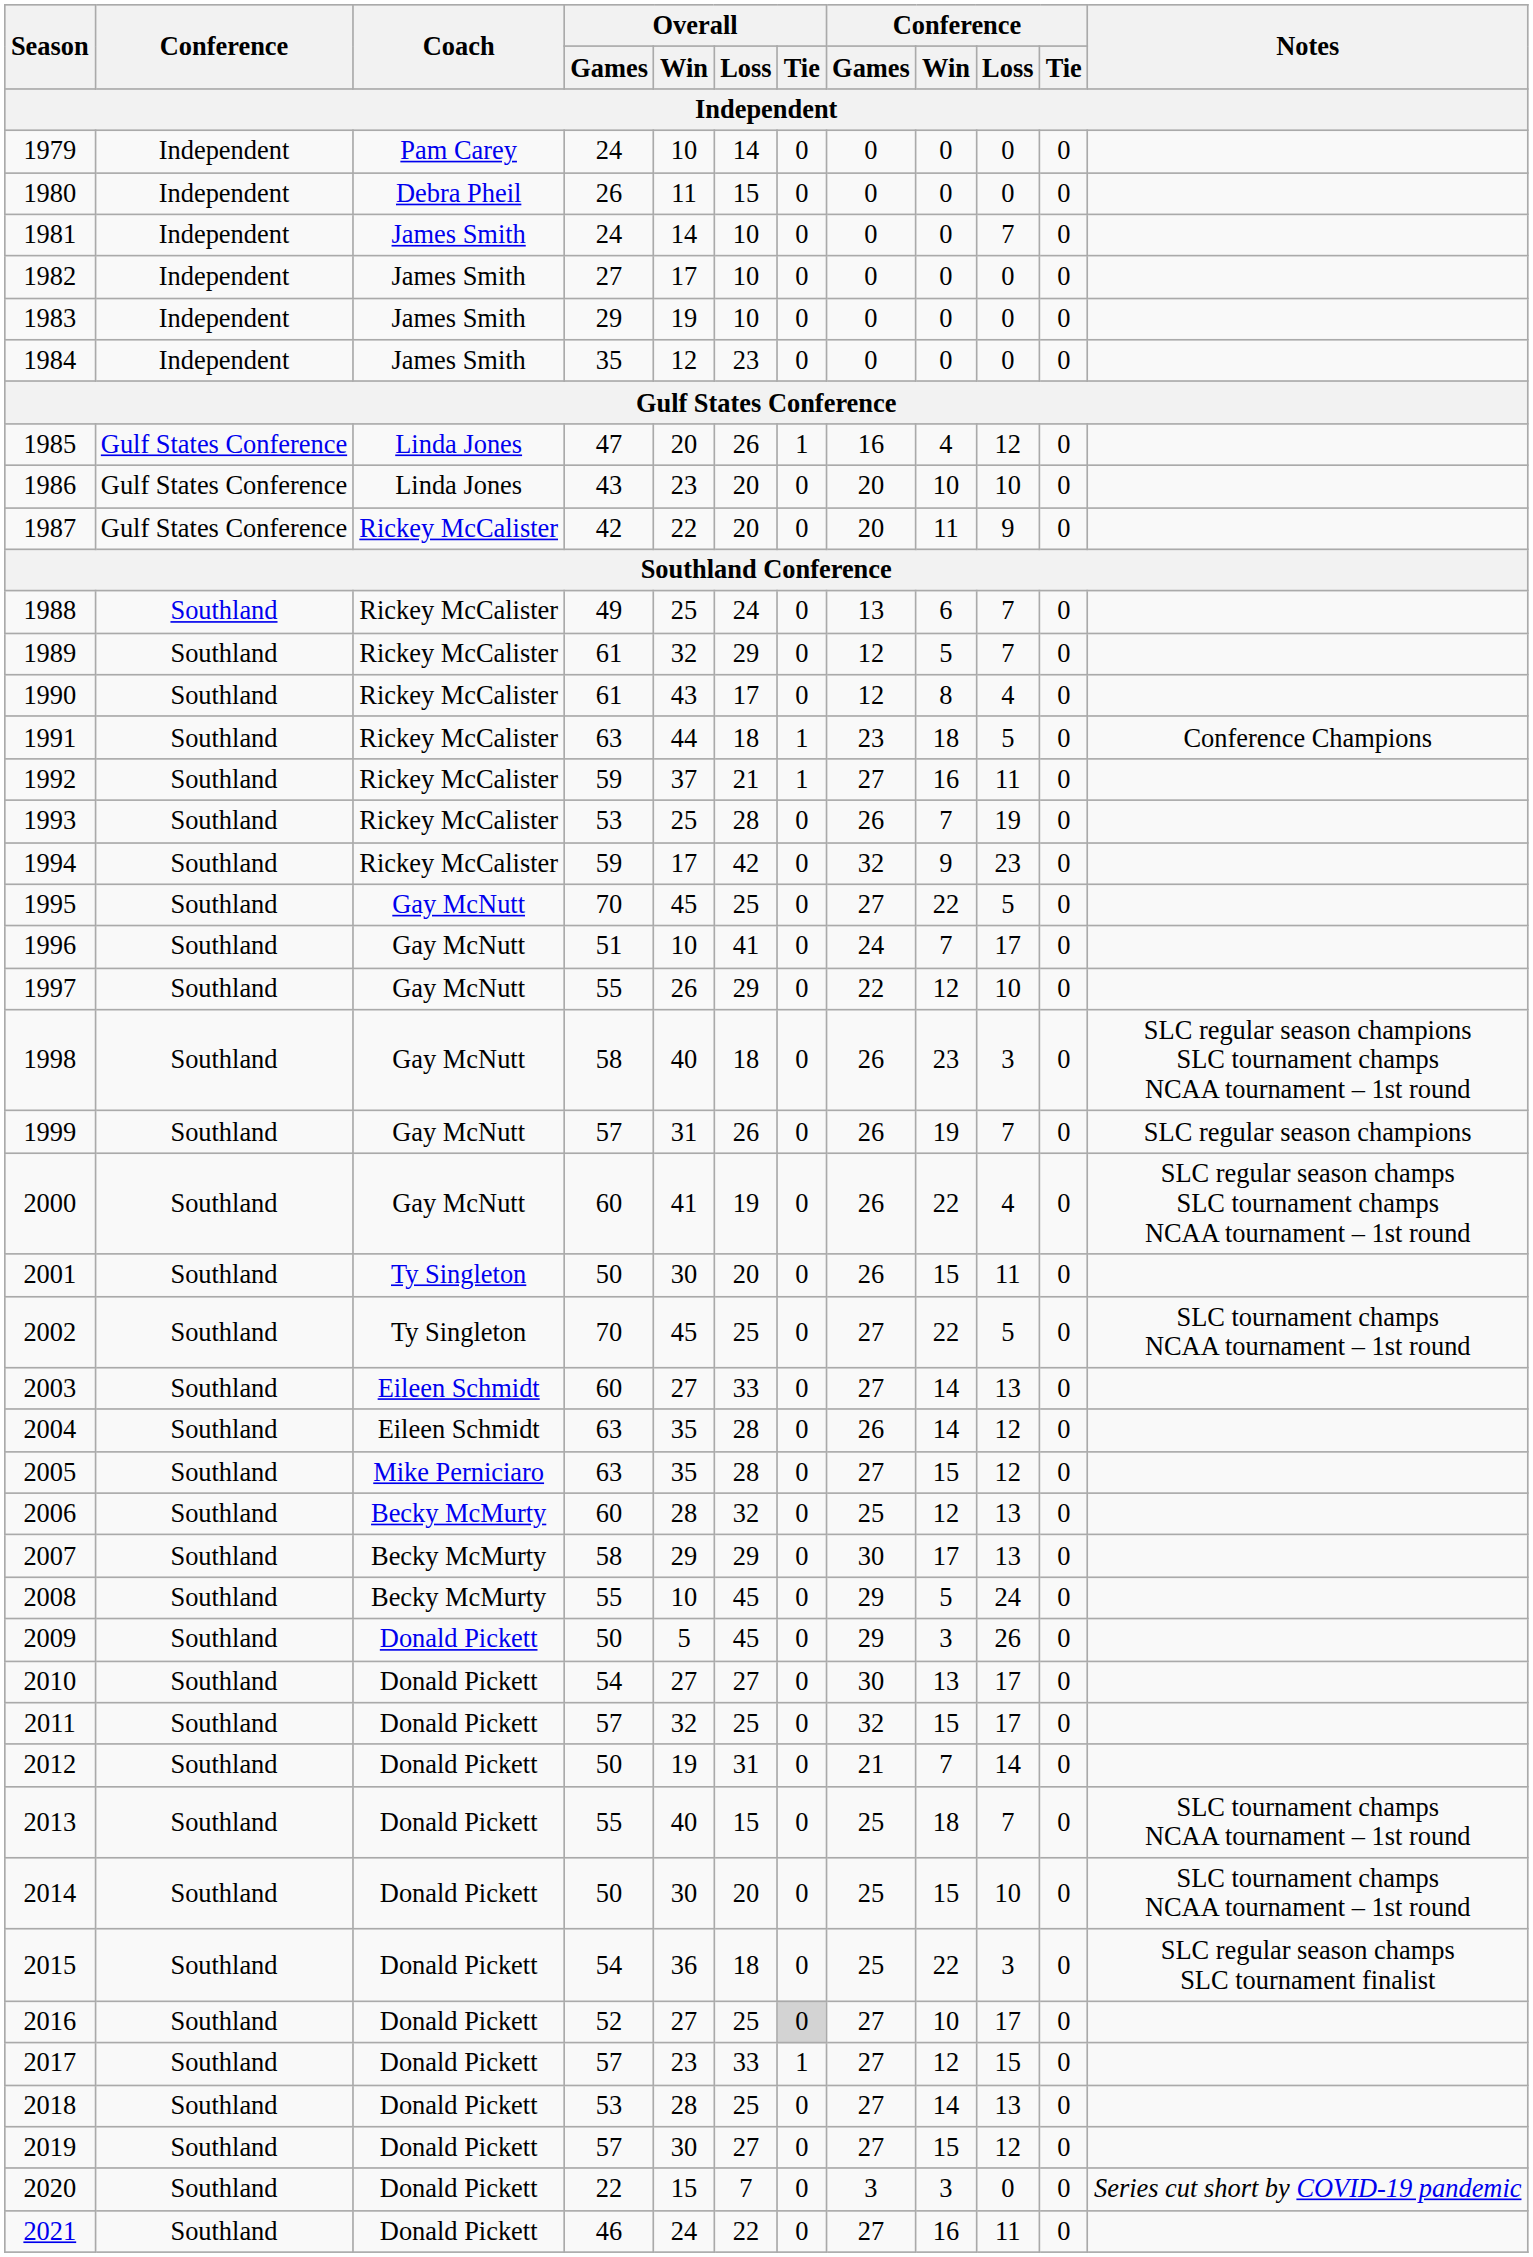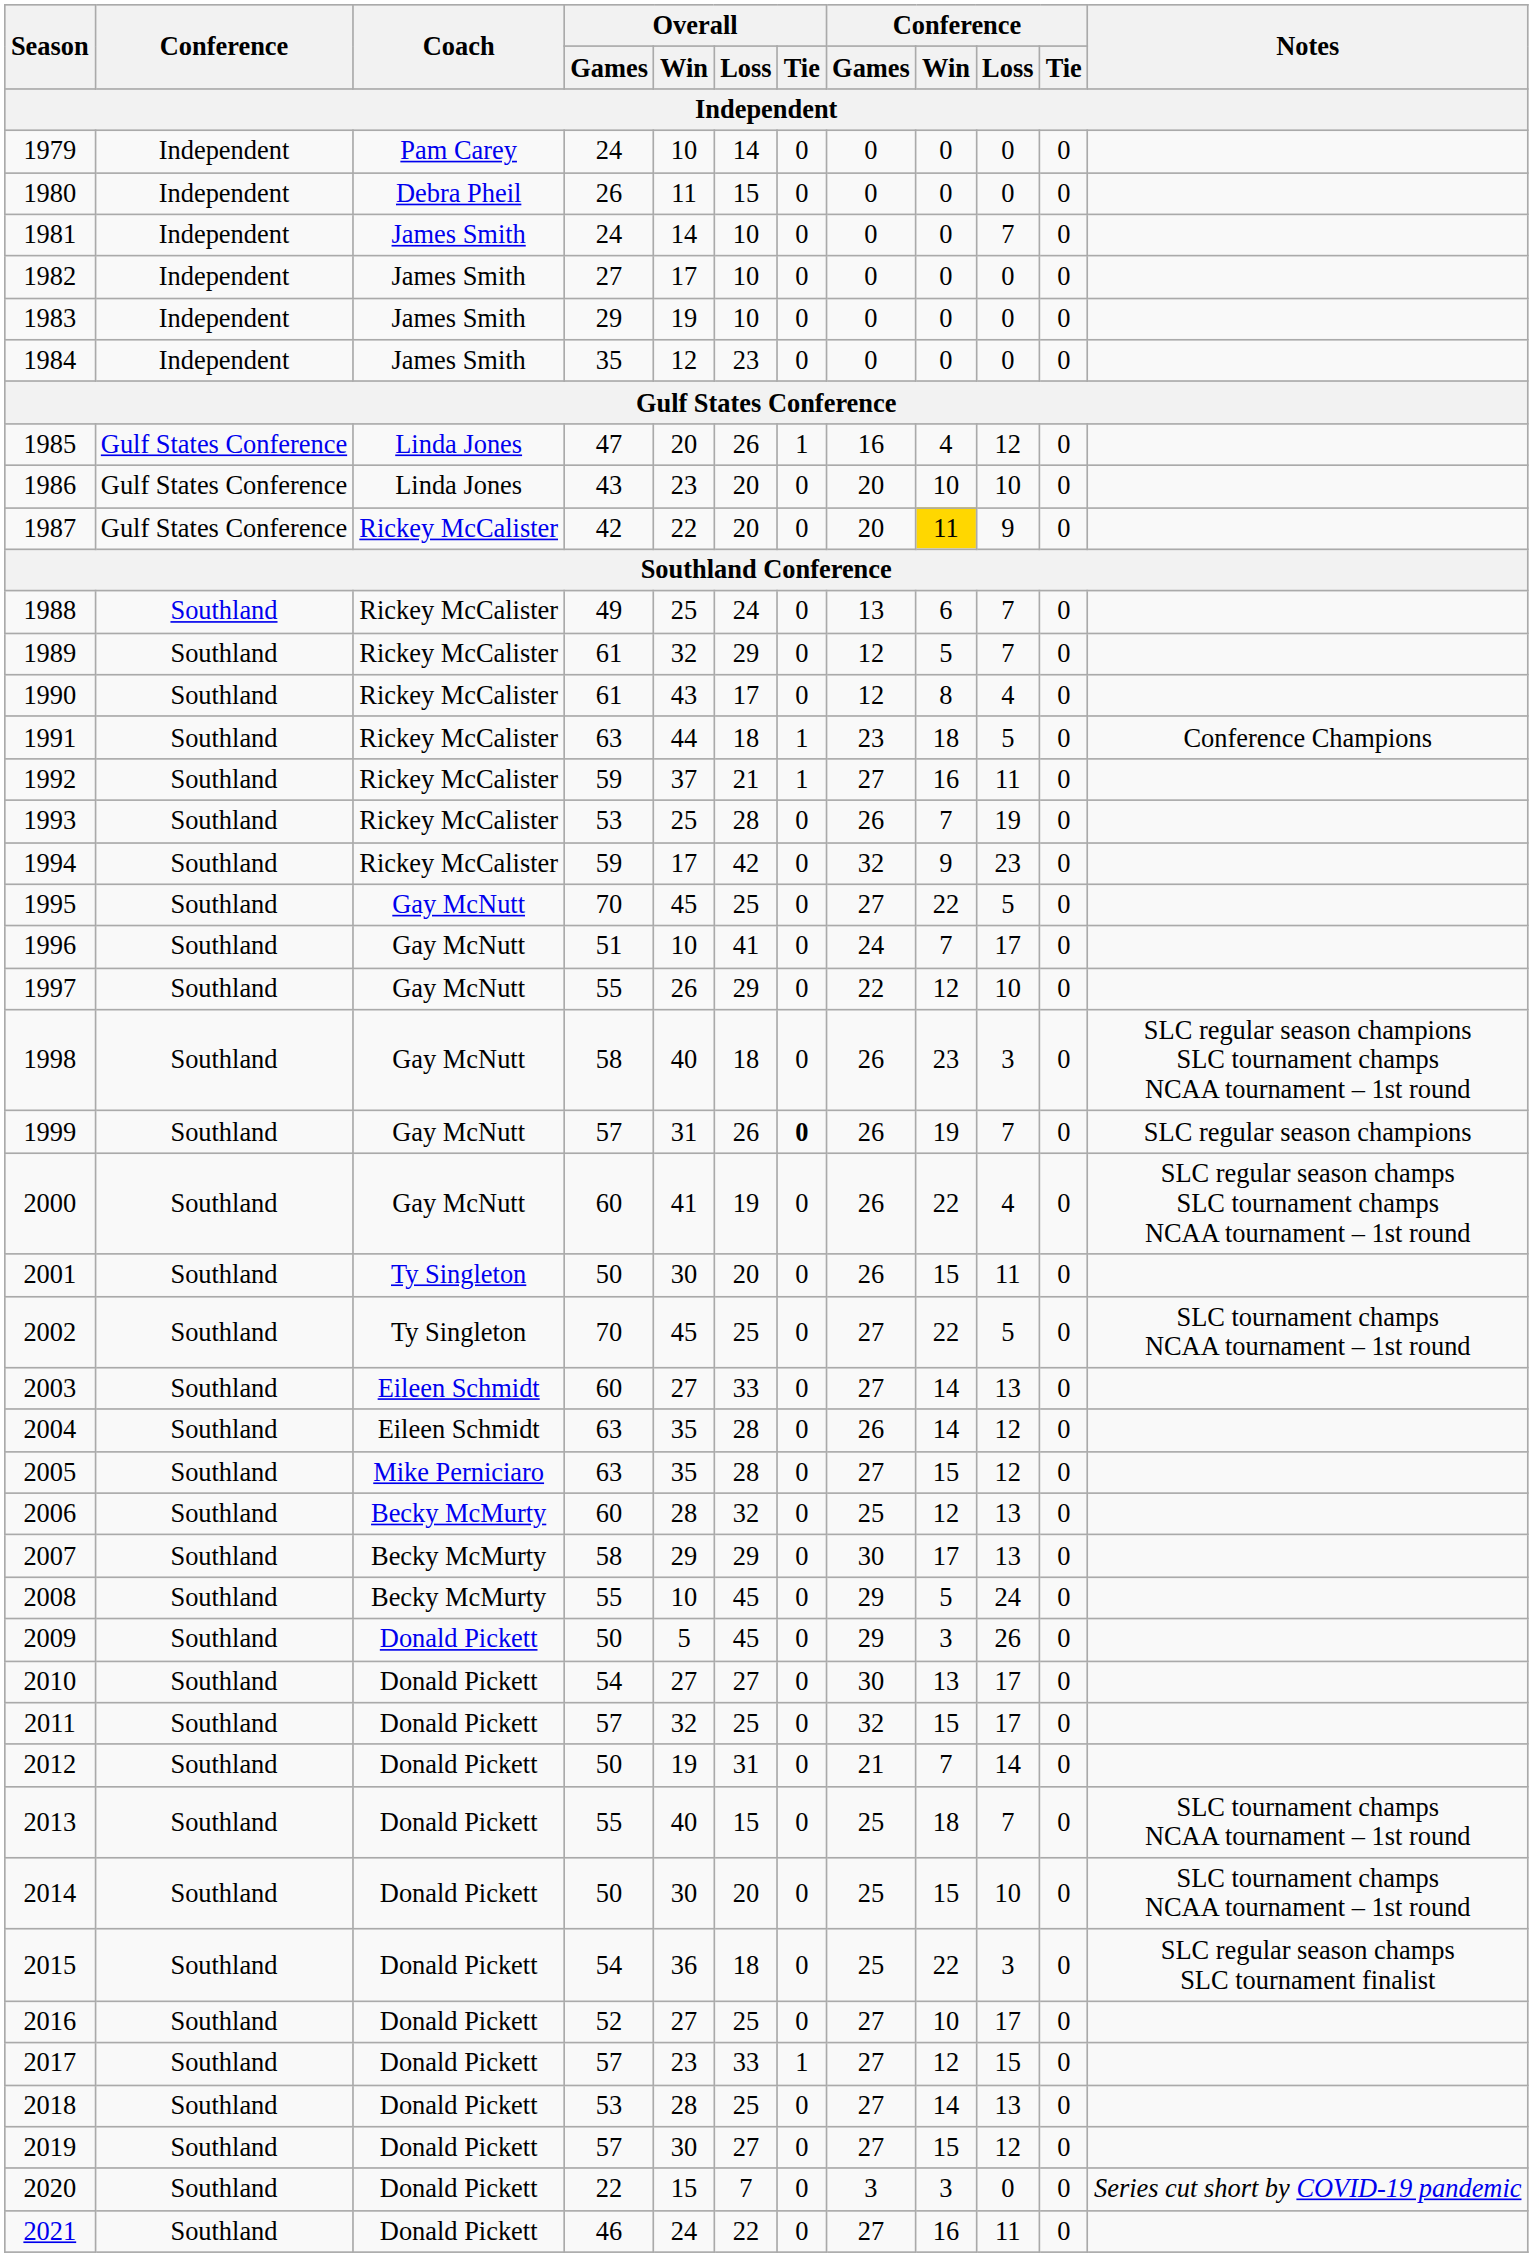(946, 527) no background -> (946, 527) gold background
(802, 1131) normal -> (802, 1131) bold
(802, 2021) lightgrey background -> (802, 2021) no background
